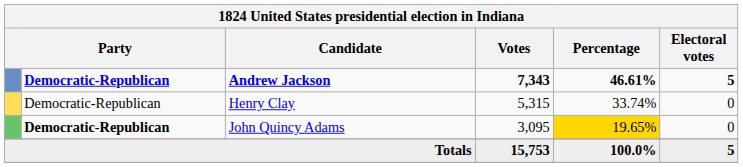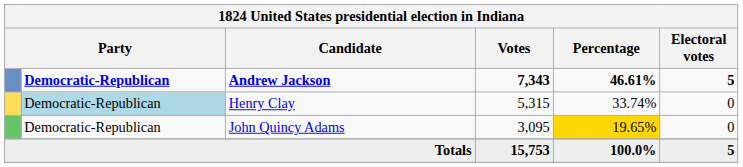(92, 104) no background -> (92, 104) lightblue background
(97, 127) bold -> (92, 127) normal
